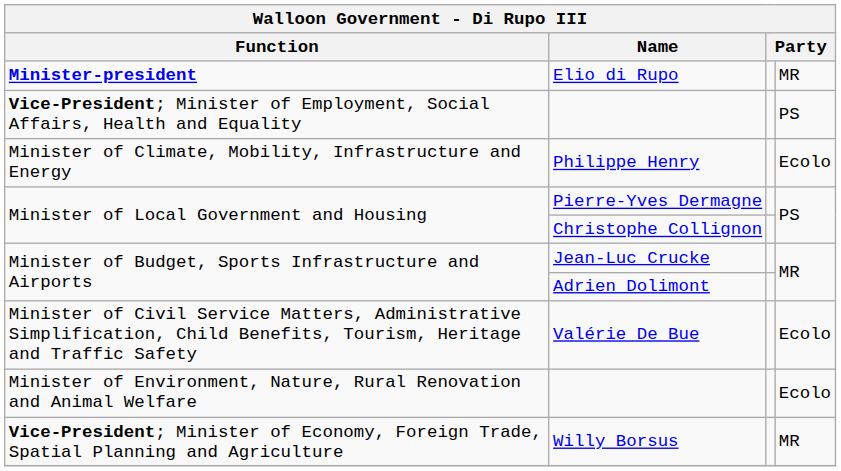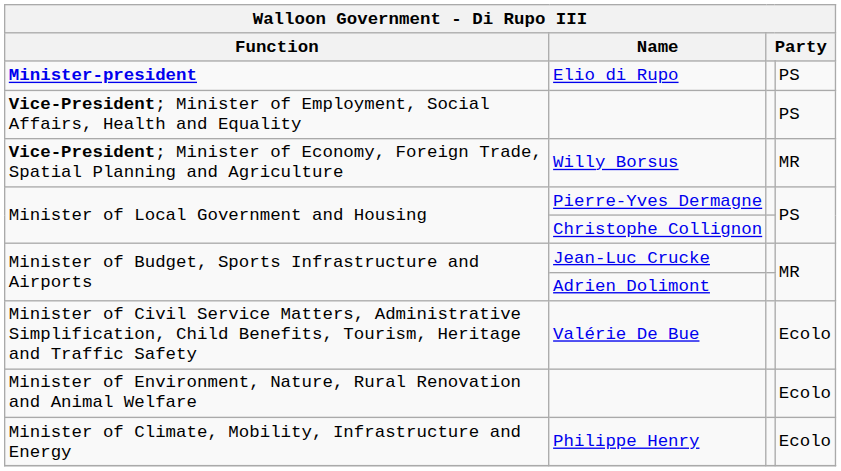(789, 76) MR -> (789, 76) PS
rows swapped: (275, 442) <-> (265, 163)
